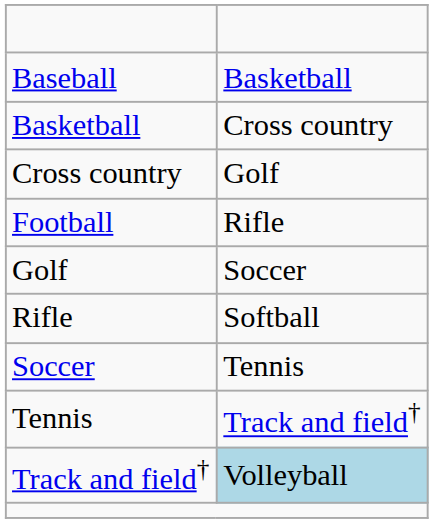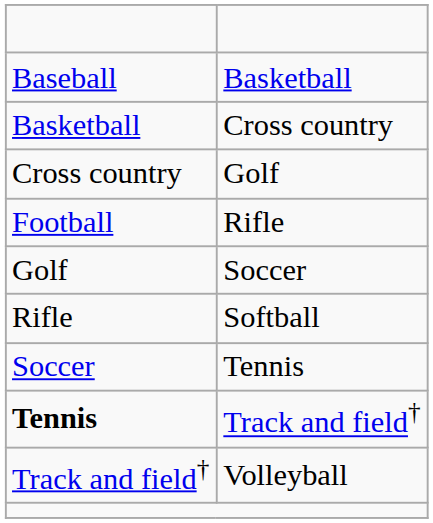(52, 418) normal -> (55, 418) bold
(286, 474) lightblue background -> (286, 474) no background
